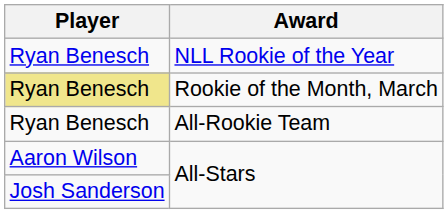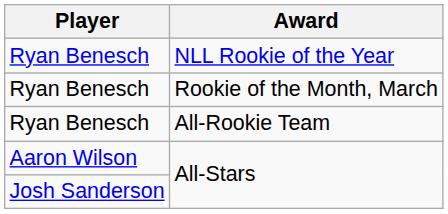(79, 89) khaki background -> (79, 89) no background
